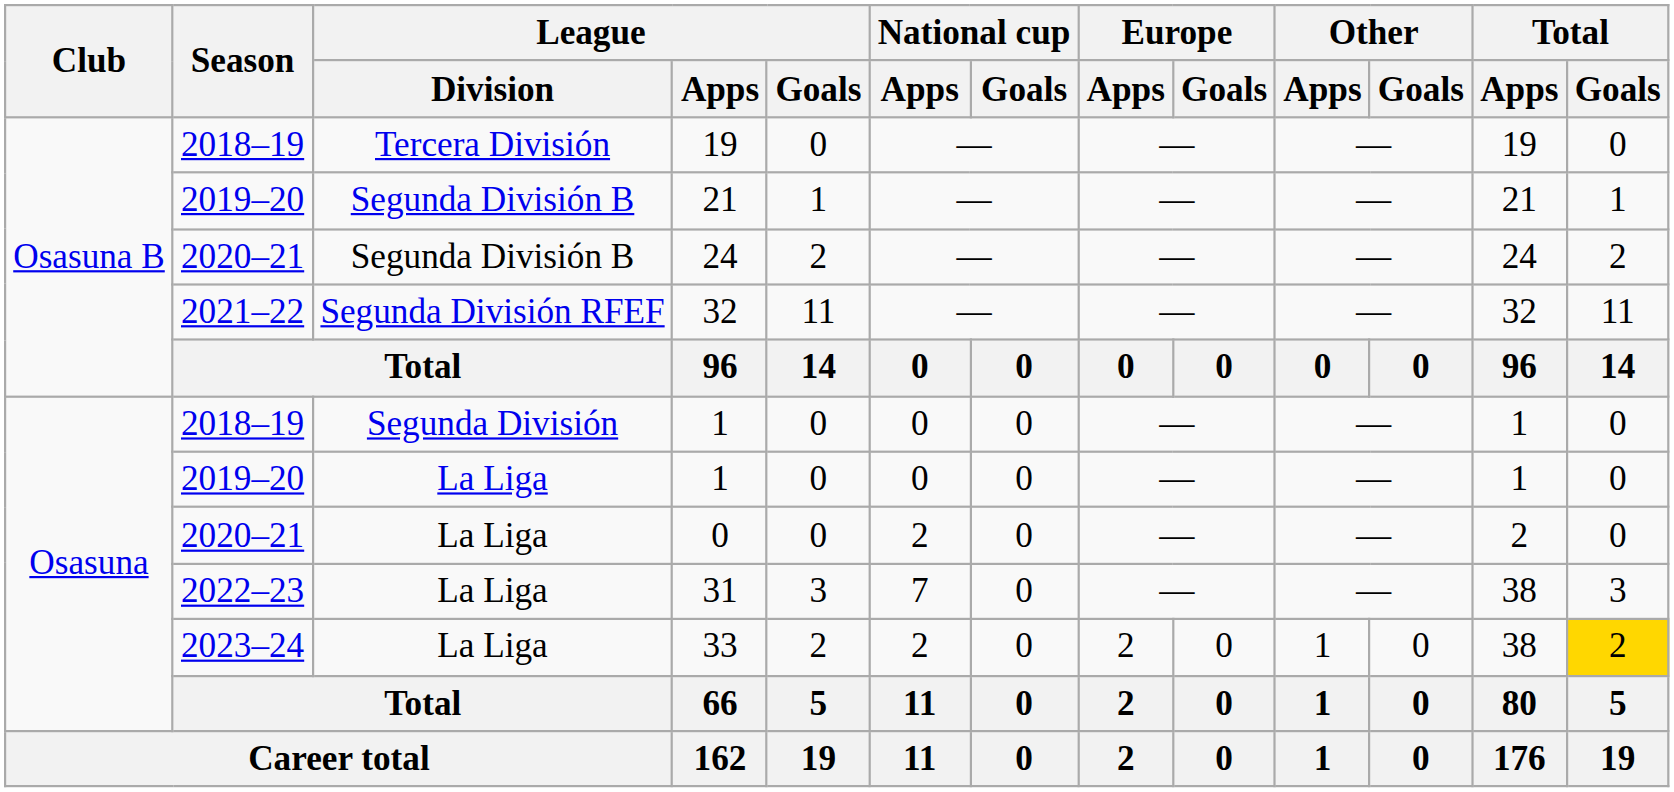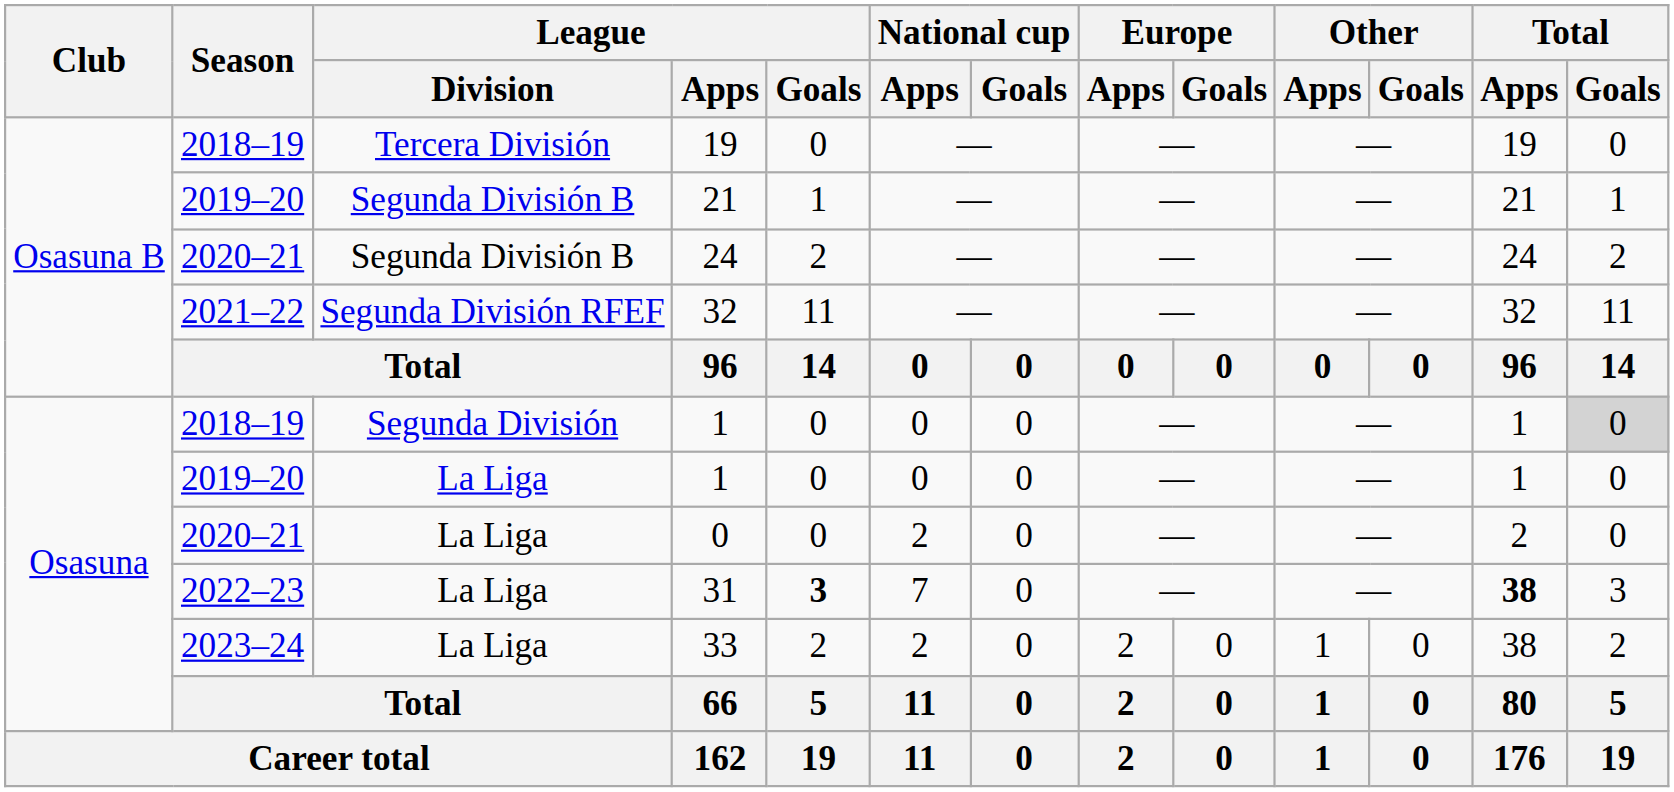(1618, 423) no background -> (1618, 423) lightgrey background
(818, 590) normal -> (818, 590) bold
(1519, 590) normal -> (1519, 590) bold
(1618, 646) gold background -> (1618, 646) no background
